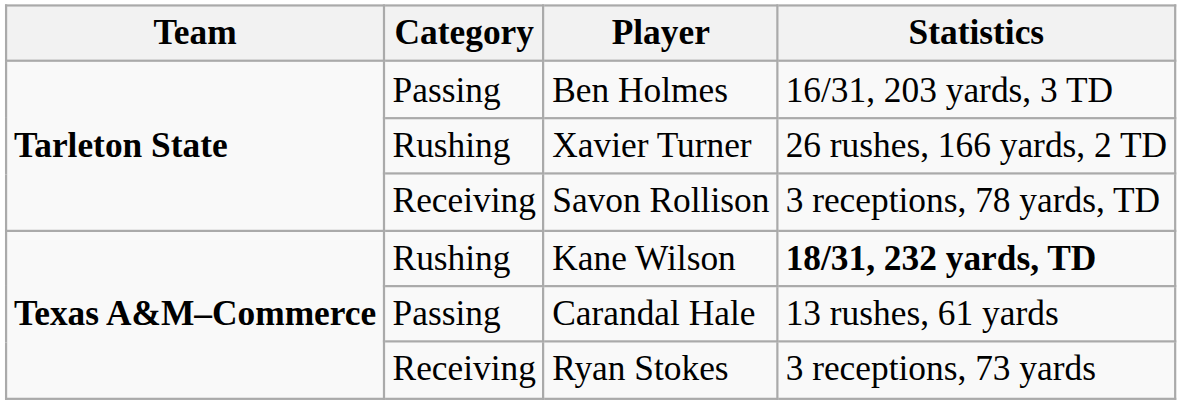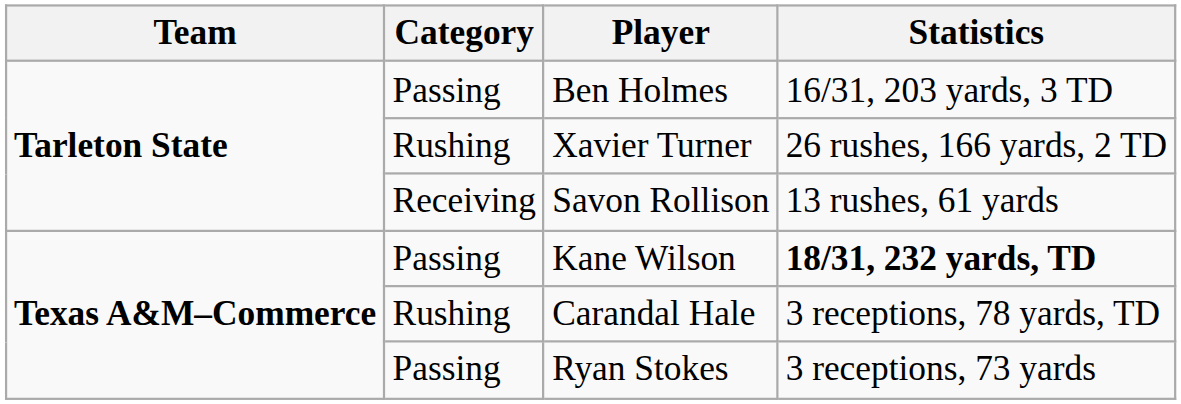(973, 201) 3 receptions, 78 yards, TD -> (922, 201) 13 rushes, 61 yards
(452, 257) Rushing -> (447, 257) Passing
(447, 313) Passing -> (452, 313) Rushing
(922, 313) 13 rushes, 61 yards -> (973, 313) 3 receptions, 78 yards, TD
(464, 369) Receiving -> (447, 369) Passing
